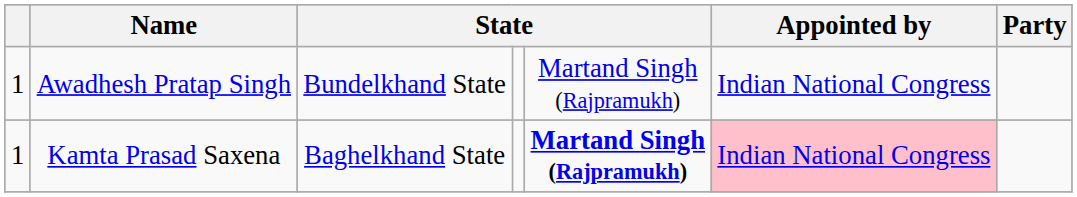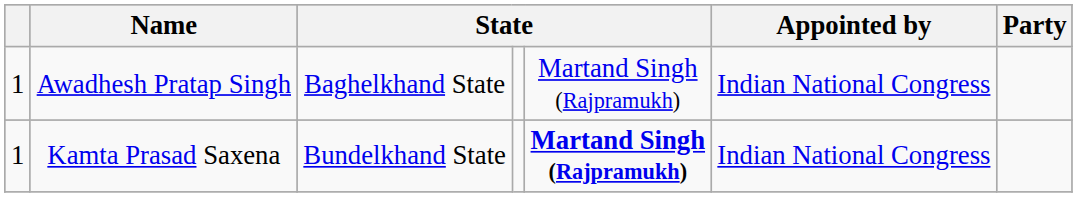(405, 83) Bundelkhand State -> (405, 83) Baghelkhand State
(405, 155) Baghelkhand State -> (405, 155) Bundelkhand State
(854, 155) pink background -> (854, 155) no background
